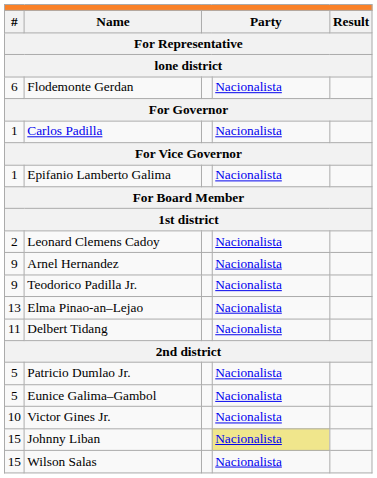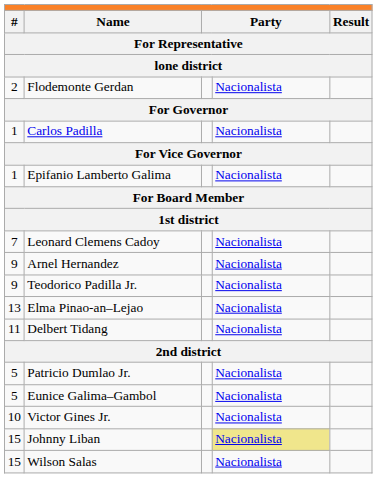(14, 87) 6 -> (14, 87) 2
(14, 241) 2 -> (14, 241) 7
